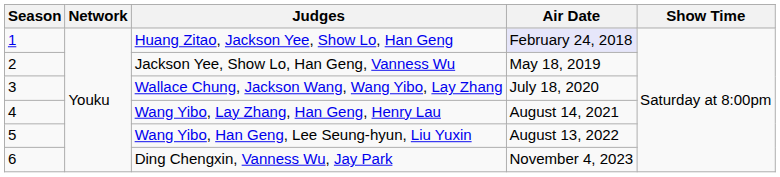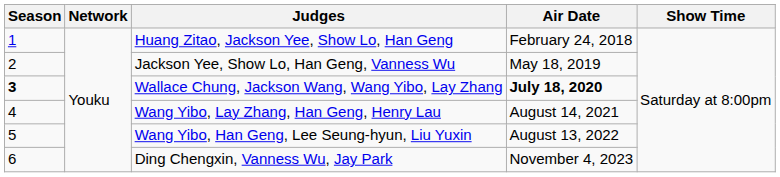(571, 40) lavender background -> (571, 40) no background
(12, 87) normal -> (12, 87) bold
(554, 87) normal -> (556, 87) bold
